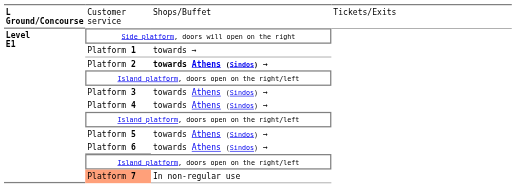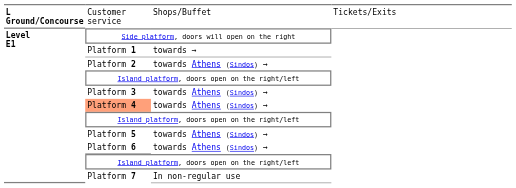(210, 64) bold -> (210, 64) normal
(111, 105) no background -> (111, 105) lightsalmon background
(111, 176) lightsalmon background -> (111, 176) no background
